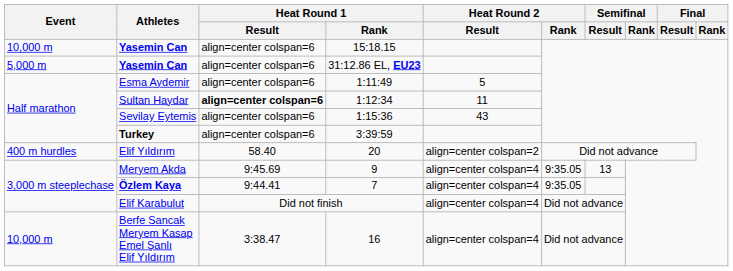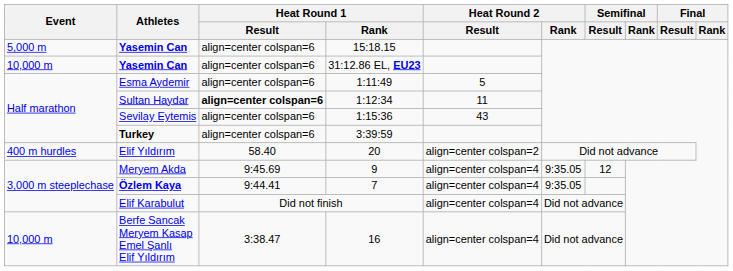(30, 48) 10,000 m -> (27, 48) 5,000 m
(27, 65) 5,000 m -> (30, 65) 10,000 m
(605, 169) 13 -> (605, 169) 12
